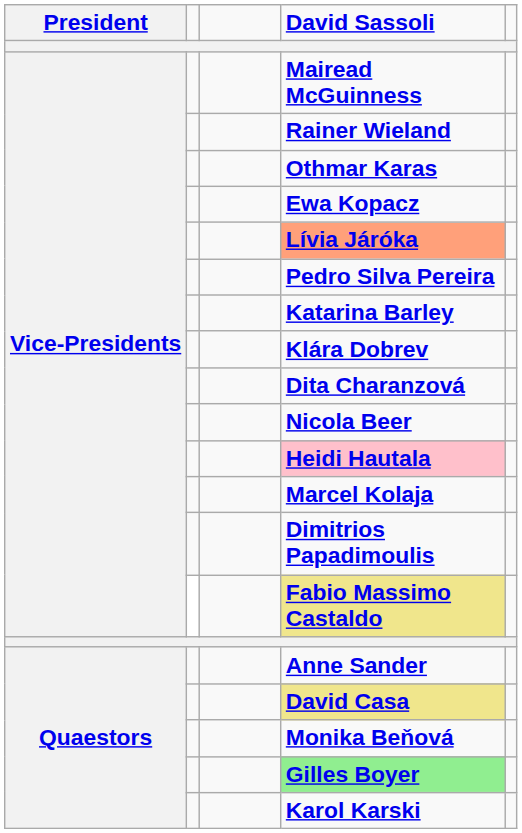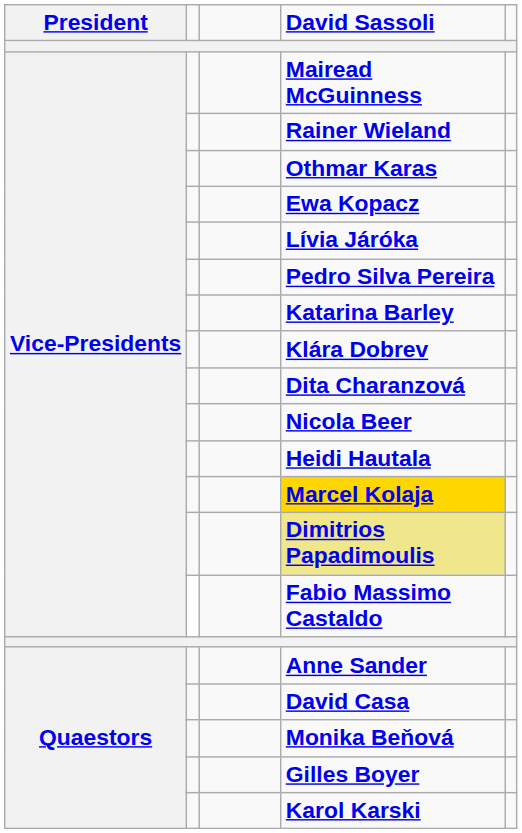(352, 240) lightsalmon background -> (352, 240) no background
(358, 458) pink background -> (358, 458) no background
(360, 494) no background -> (360, 494) gold background
(360, 543) no background -> (360, 543) khaki background
(368, 605) khaki background -> (368, 605) no background
(348, 701) khaki background -> (348, 701) no background
(353, 774) lightgreen background -> (353, 774) no background
